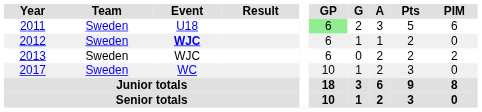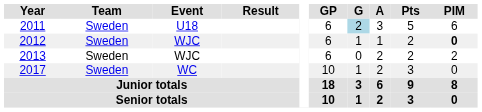(328, 26) lightgreen background -> (328, 26) no background
(359, 26) no background -> (359, 26) lightblue background
(187, 41) bold -> (187, 41) normal
(454, 41) normal -> (454, 41) bold
